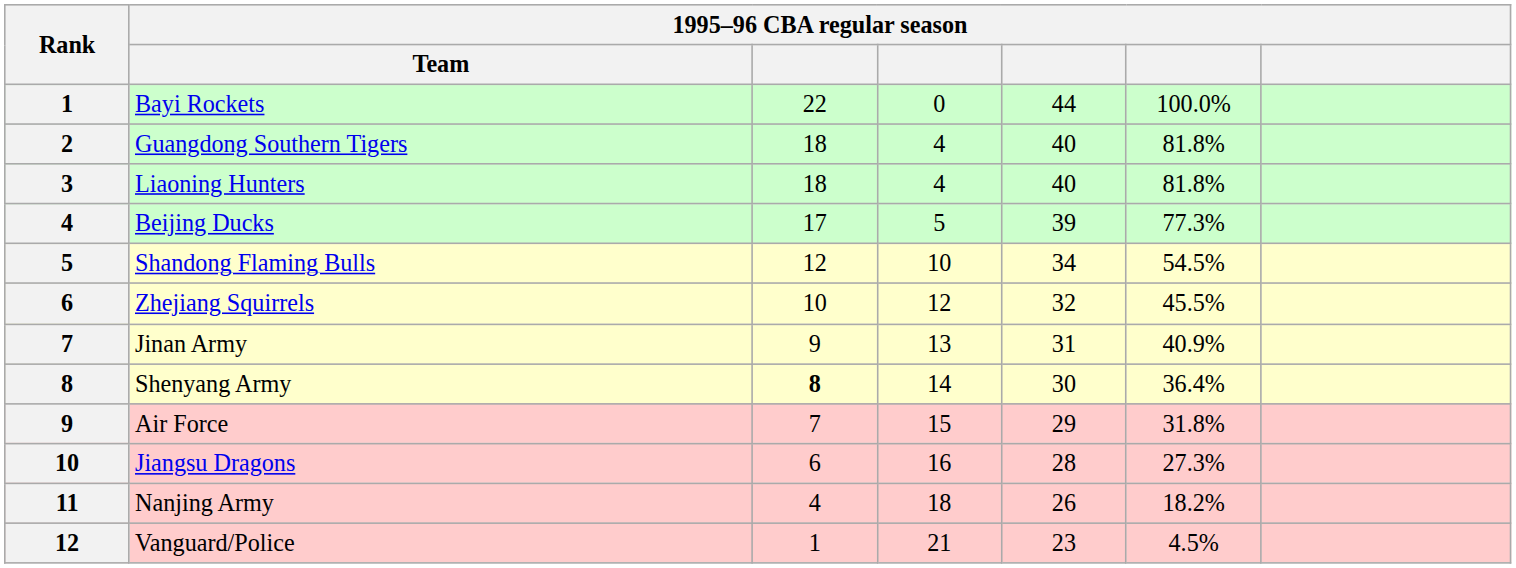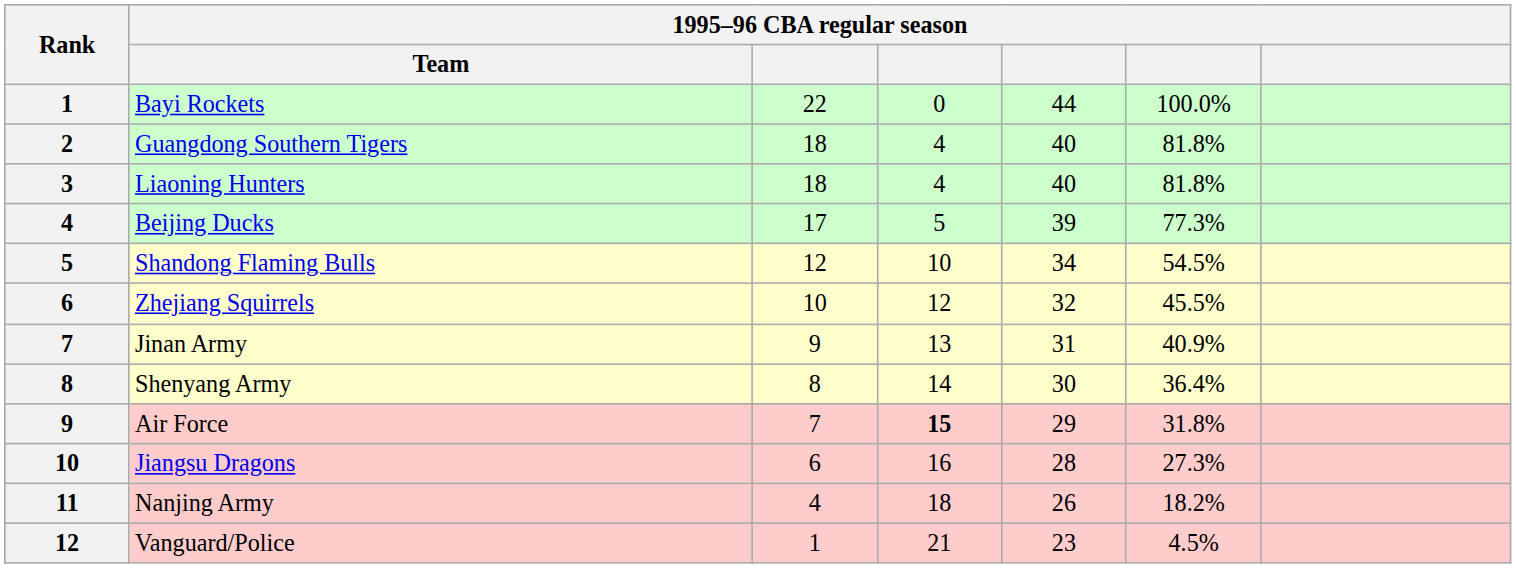(815, 383) bold -> (815, 383) normal
(939, 423) normal -> (939, 423) bold
